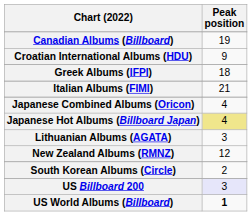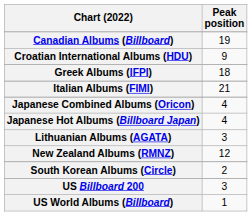(224, 121) khaki background -> (224, 121) no background
(224, 186) lavender background -> (224, 186) no background
(224, 202) bold -> (224, 202) normal
